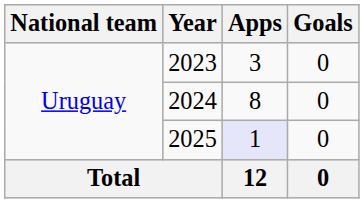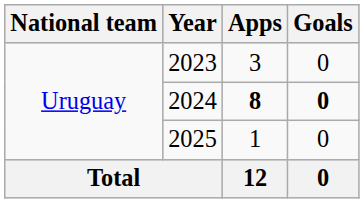(255, 100) normal -> (255, 100) bold
(323, 100) normal -> (323, 100) bold
(255, 139) lavender background -> (255, 139) no background
